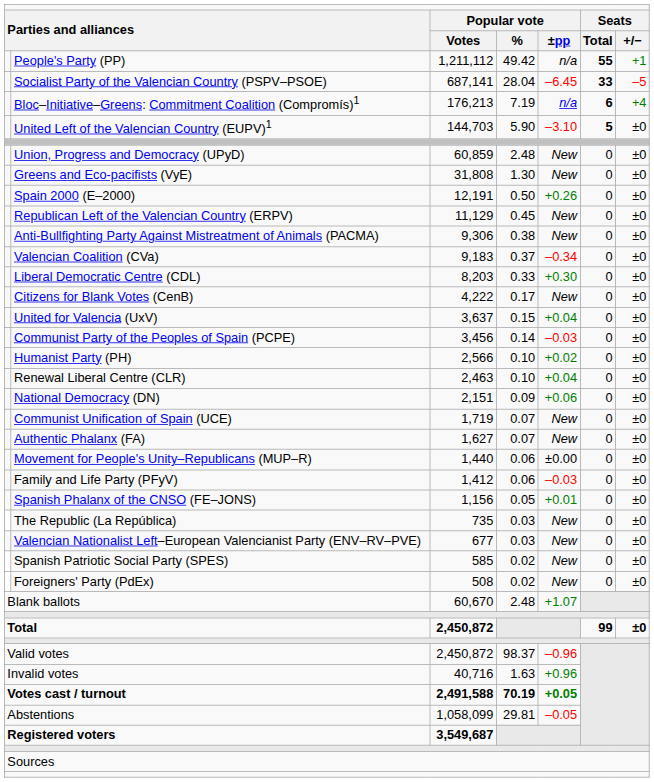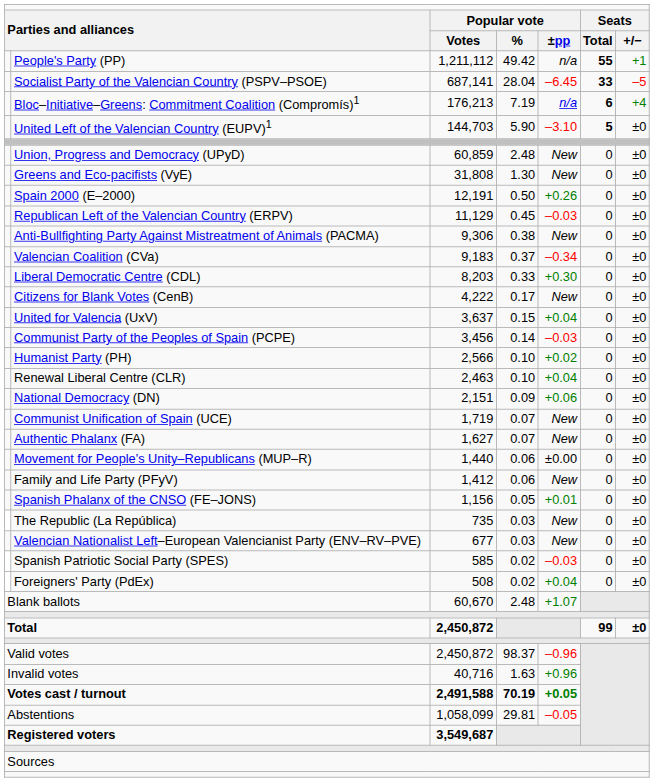(564, 216) New -> (561, 216) –0.03
(561, 479) –0.03 -> (564, 479) New
(564, 561) New -> (561, 561) –0.03
(564, 581) New -> (561, 581) +0.04
